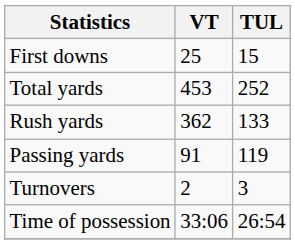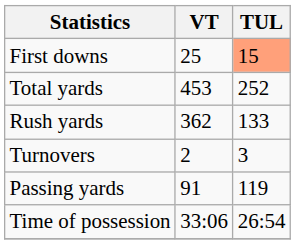(248, 55) no background -> (248, 55) lightsalmon background
rows swapped: (67, 155) <-> (52, 188)
